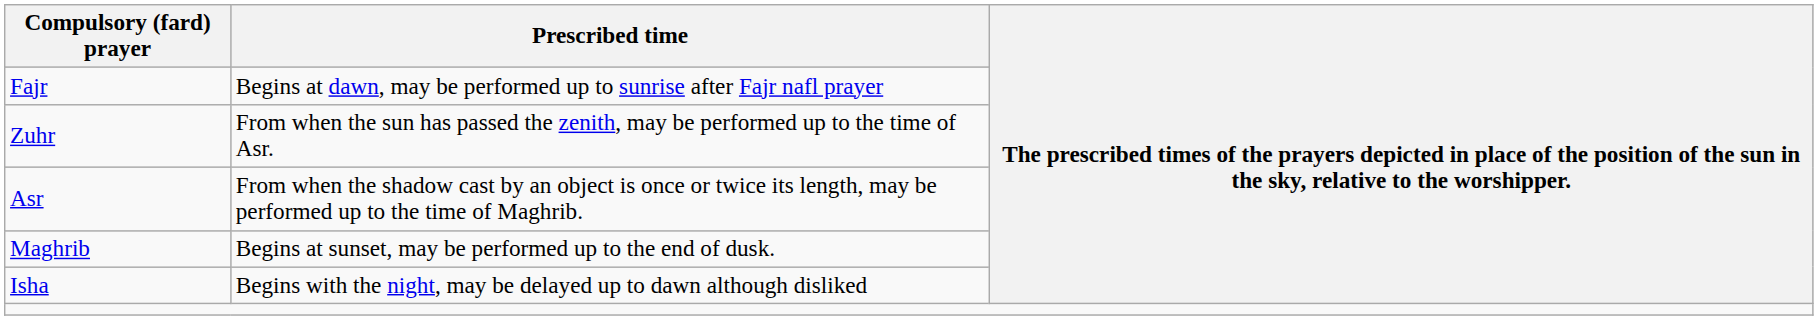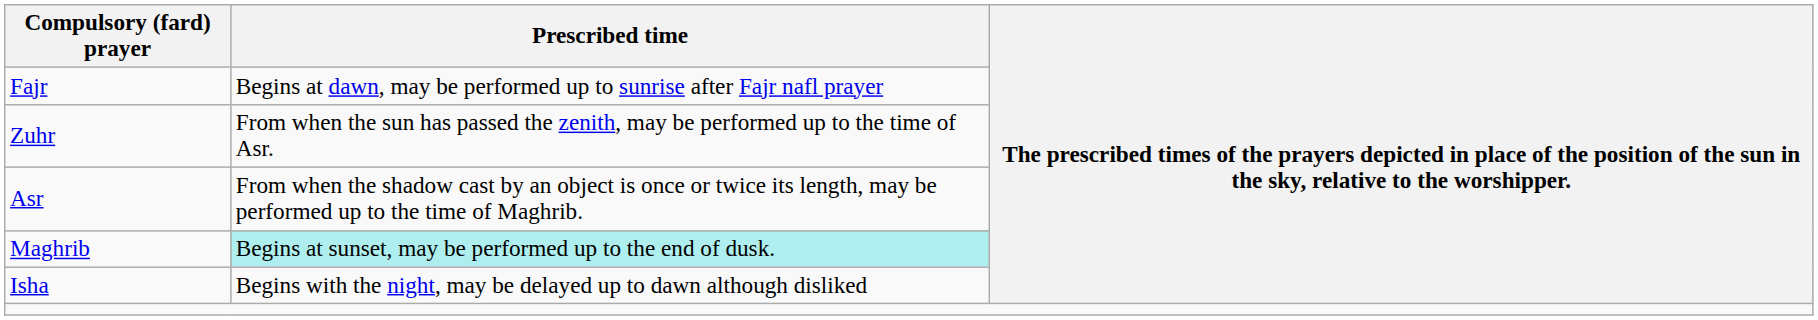(505, 248) no background -> (505, 248) paleturquoise background
